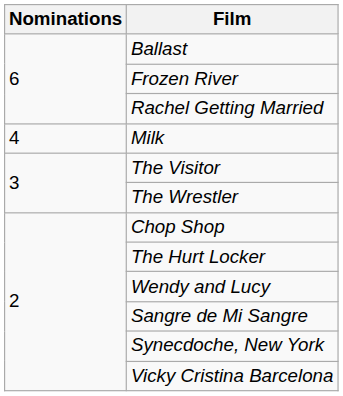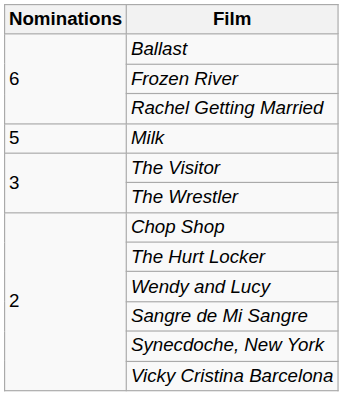(14, 138) 4 -> (14, 138) 5
